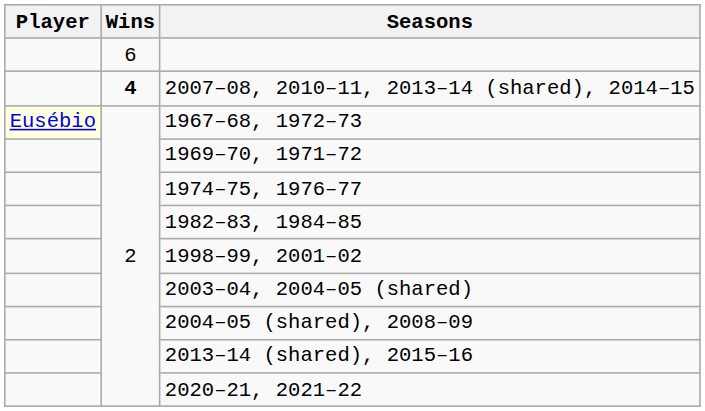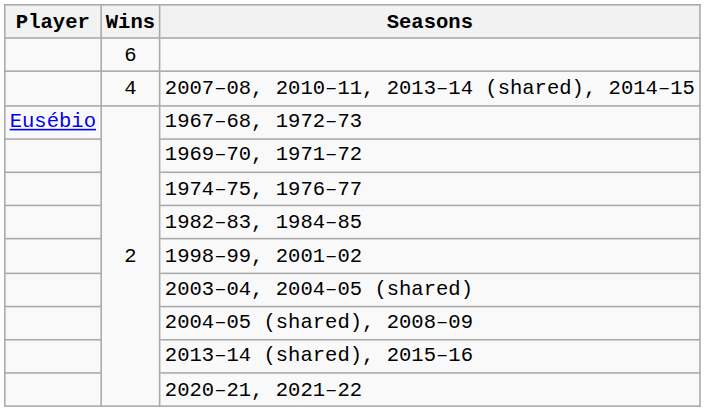(130, 88) bold -> (130, 88) normal
(53, 122) lightyellow background -> (53, 122) no background
